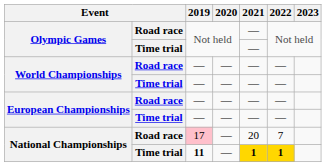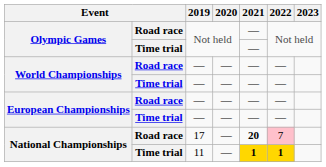(199, 135) pink background -> (199, 135) no background
(253, 135) normal -> (253, 135) bold
(281, 135) no background -> (281, 135) pink background
(199, 153) bold -> (199, 153) normal
